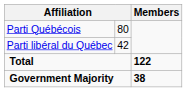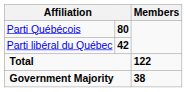(123, 29) normal -> (123, 29) bold
(123, 45) normal -> (123, 45) bold
